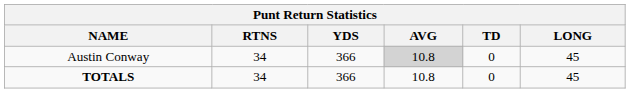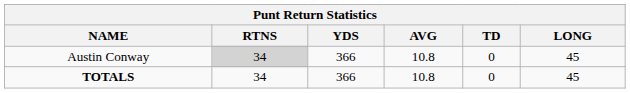(260, 56) no background -> (260, 56) lightgrey background
(423, 56) lightgrey background -> (423, 56) no background
